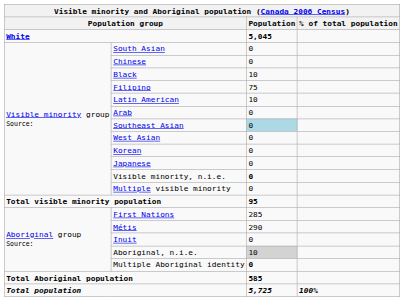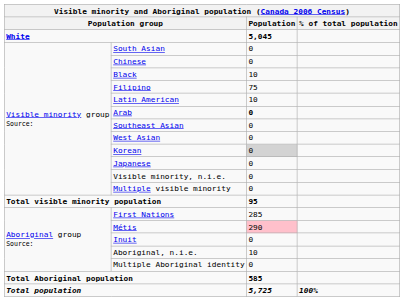(251, 112) normal -> (251, 112) bold
(251, 125) lightblue background -> (251, 125) no background
(251, 150) no background -> (251, 150) lightgrey background
(251, 176) bold -> (251, 176) normal
(255, 227) no background -> (255, 227) pink background
(253, 252) lightgrey background -> (253, 252) no background
(251, 265) bold -> (251, 265) normal
